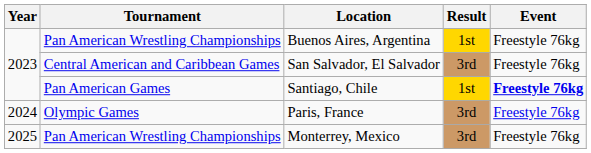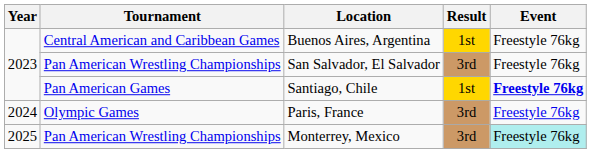(162, 40) Pan American Wrestling Championships -> (162, 40) Central American and Caribbean Games
(162, 64) Central American and Caribbean Games -> (162, 64) Pan American Wrestling Championships
(536, 137) no background -> (536, 137) paleturquoise background
